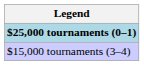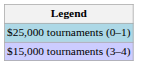(72, 33) bold -> (69, 33) normal
